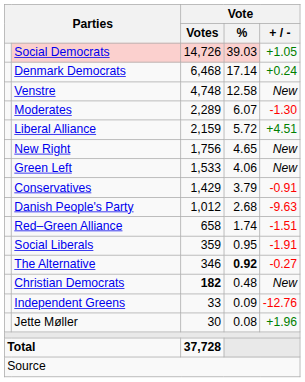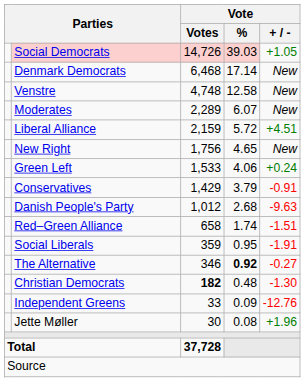(282, 71) +0.24 -> (285, 71) New
(283, 110) -1.30 -> (285, 110) New
(285, 168) New -> (282, 168) +0.24
(285, 284) New -> (283, 284) -1.30
